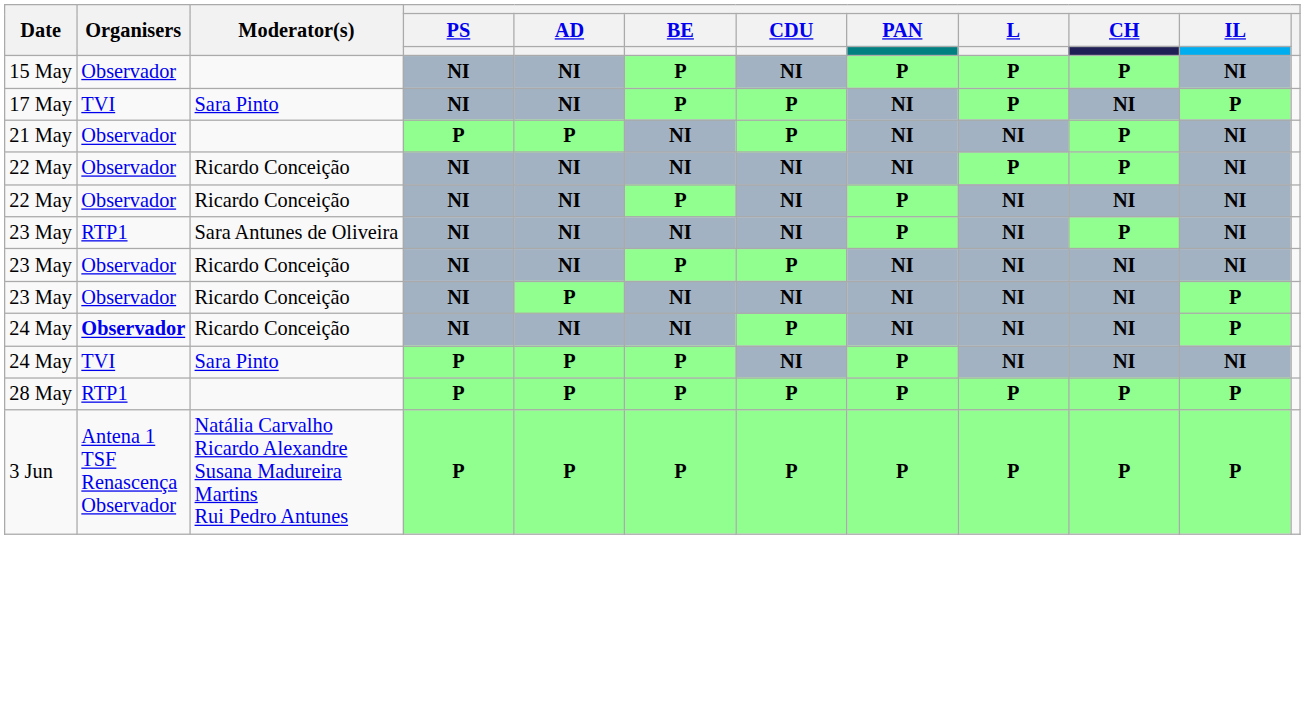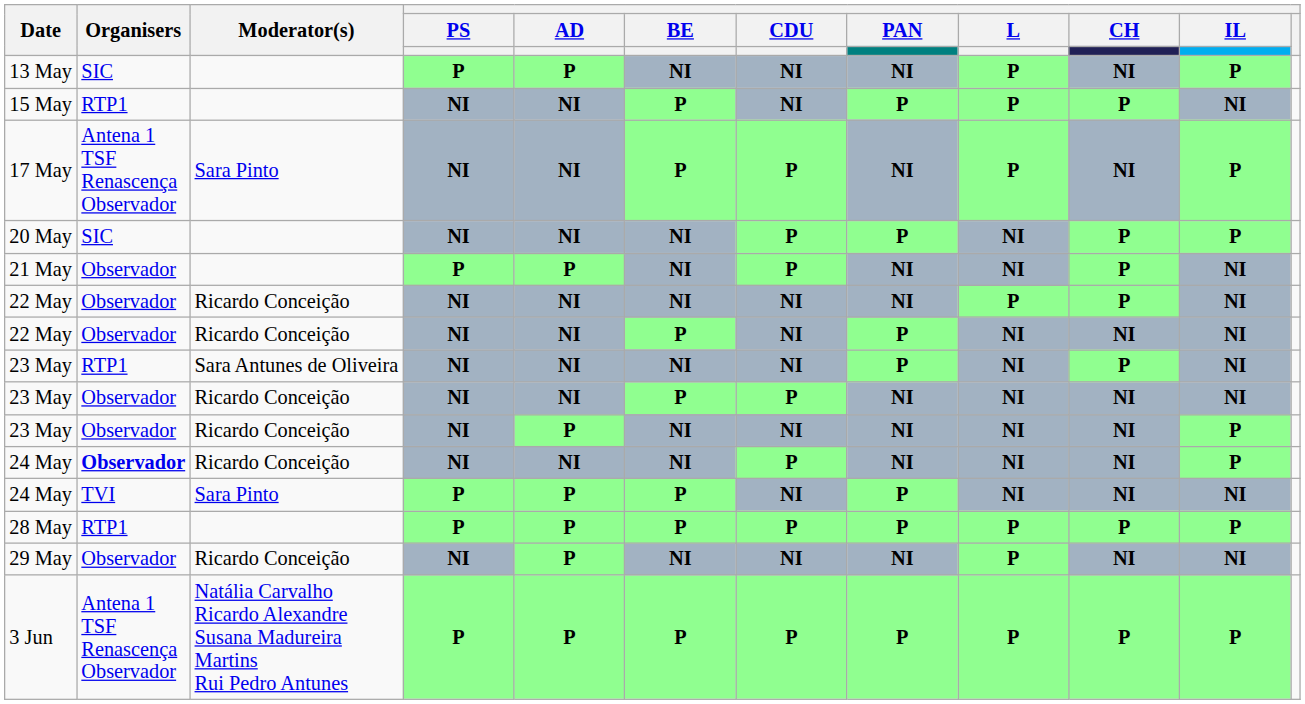+ row: (41, 71)
(129, 71) Observador -> (104, 103) RTP1
(98, 103) TVI -> (129, 170) Antena 1 TSF Renascença Observador
+ row: (41, 236)
+ row: (41, 559)
